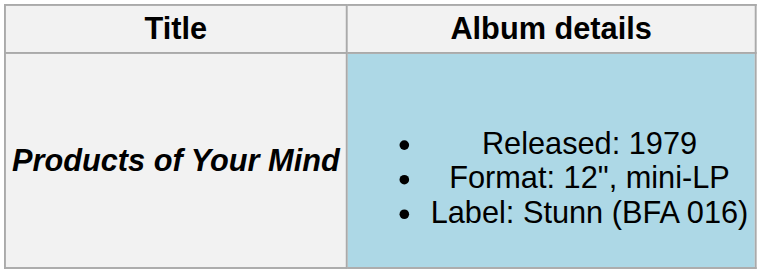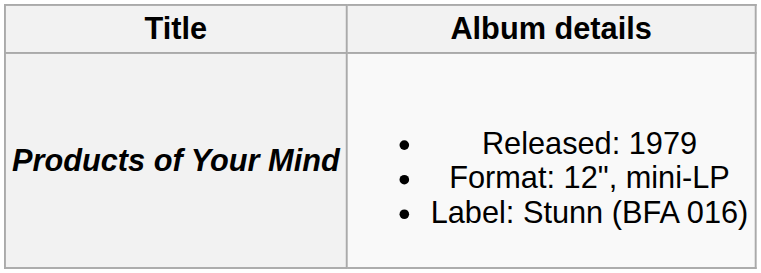(551, 178) lightblue background -> (551, 178) no background
